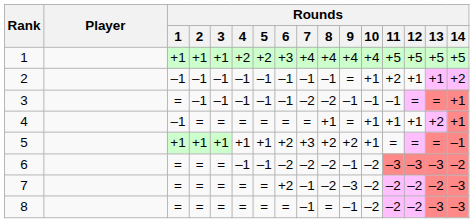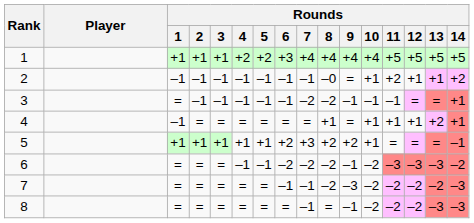(329, 79) –1 -> (329, 79) –0
(286, 185) +2 -> (286, 185) –1
